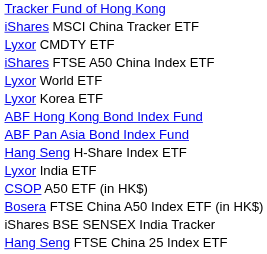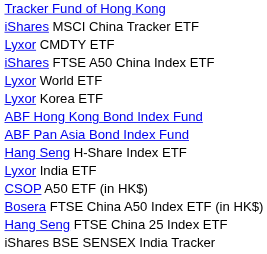(110, 225) iShares BSE SENSEX India Tracker -> (116, 225) Hang Seng FTSE China 25 Index ETF
(116, 243) Hang Seng FTSE China 25 Index ETF -> (110, 243) iShares BSE SENSEX India Tracker
